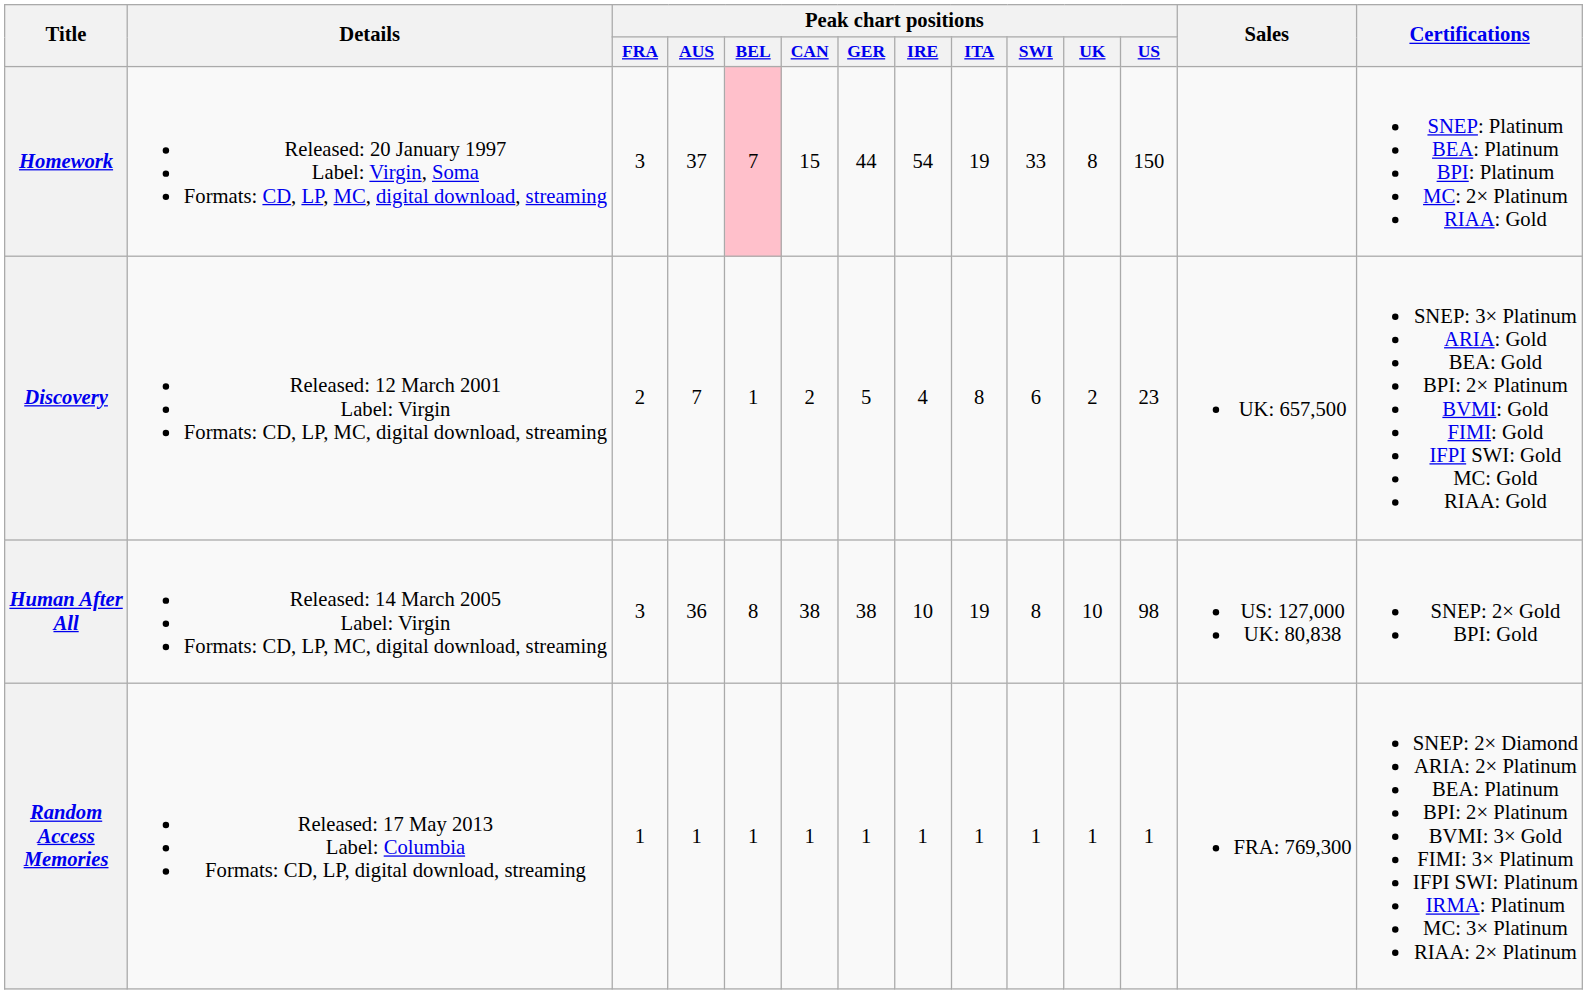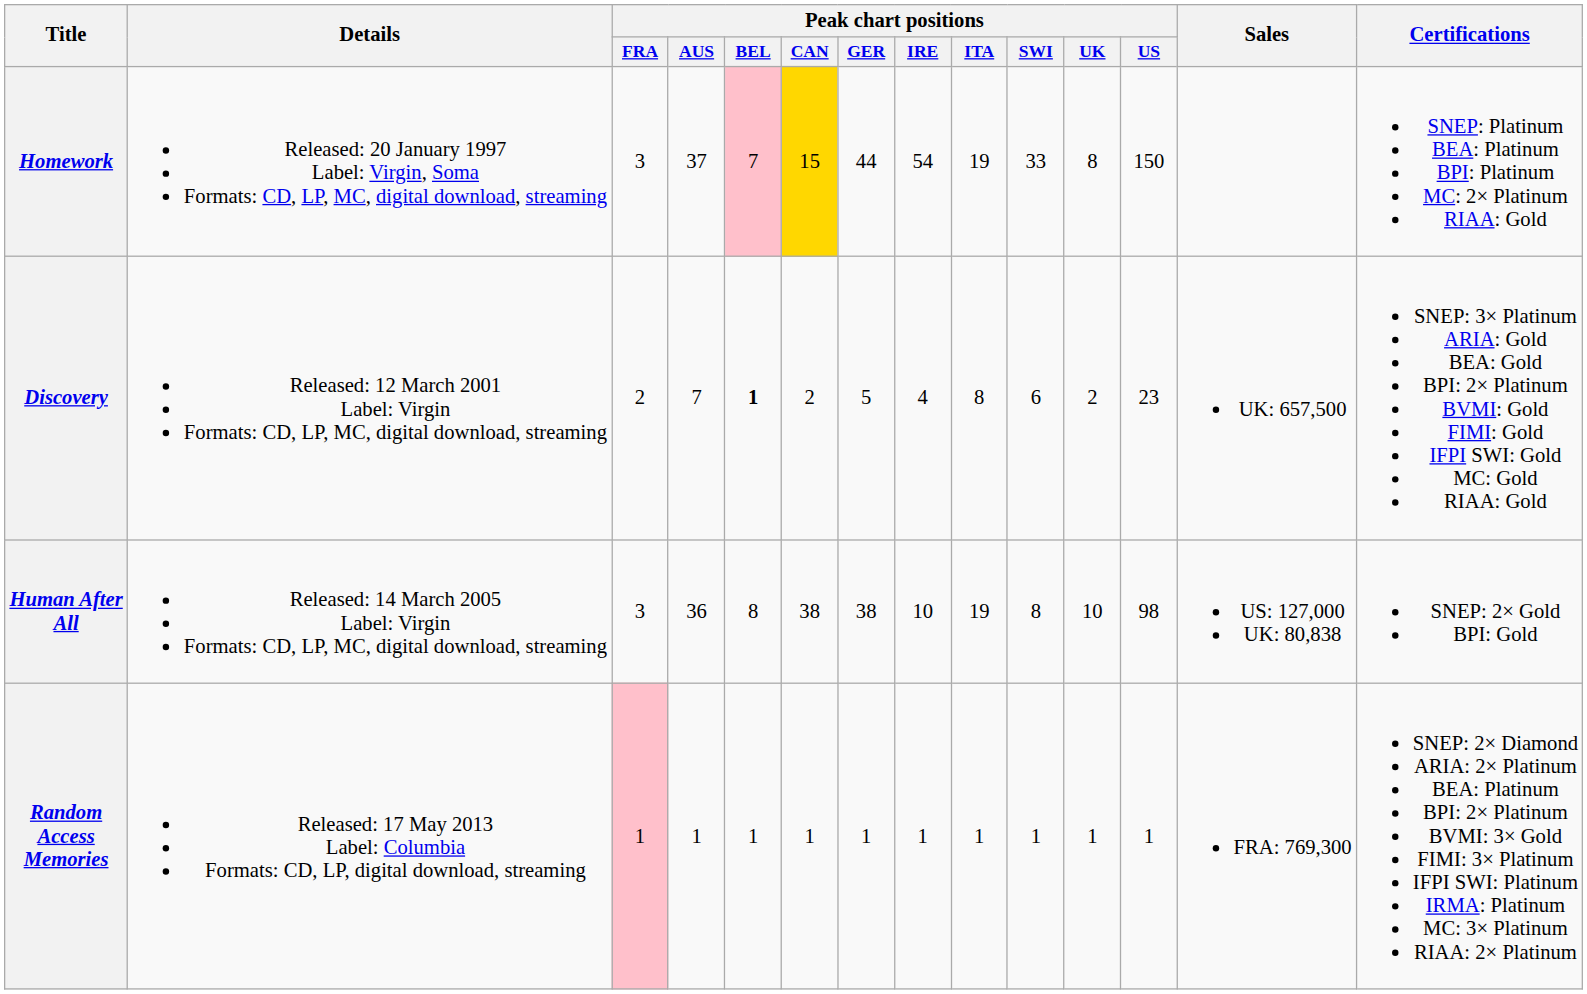(810, 161) no background -> (810, 161) gold background
(753, 397) normal -> (753, 397) bold
(640, 836) no background -> (640, 836) pink background
